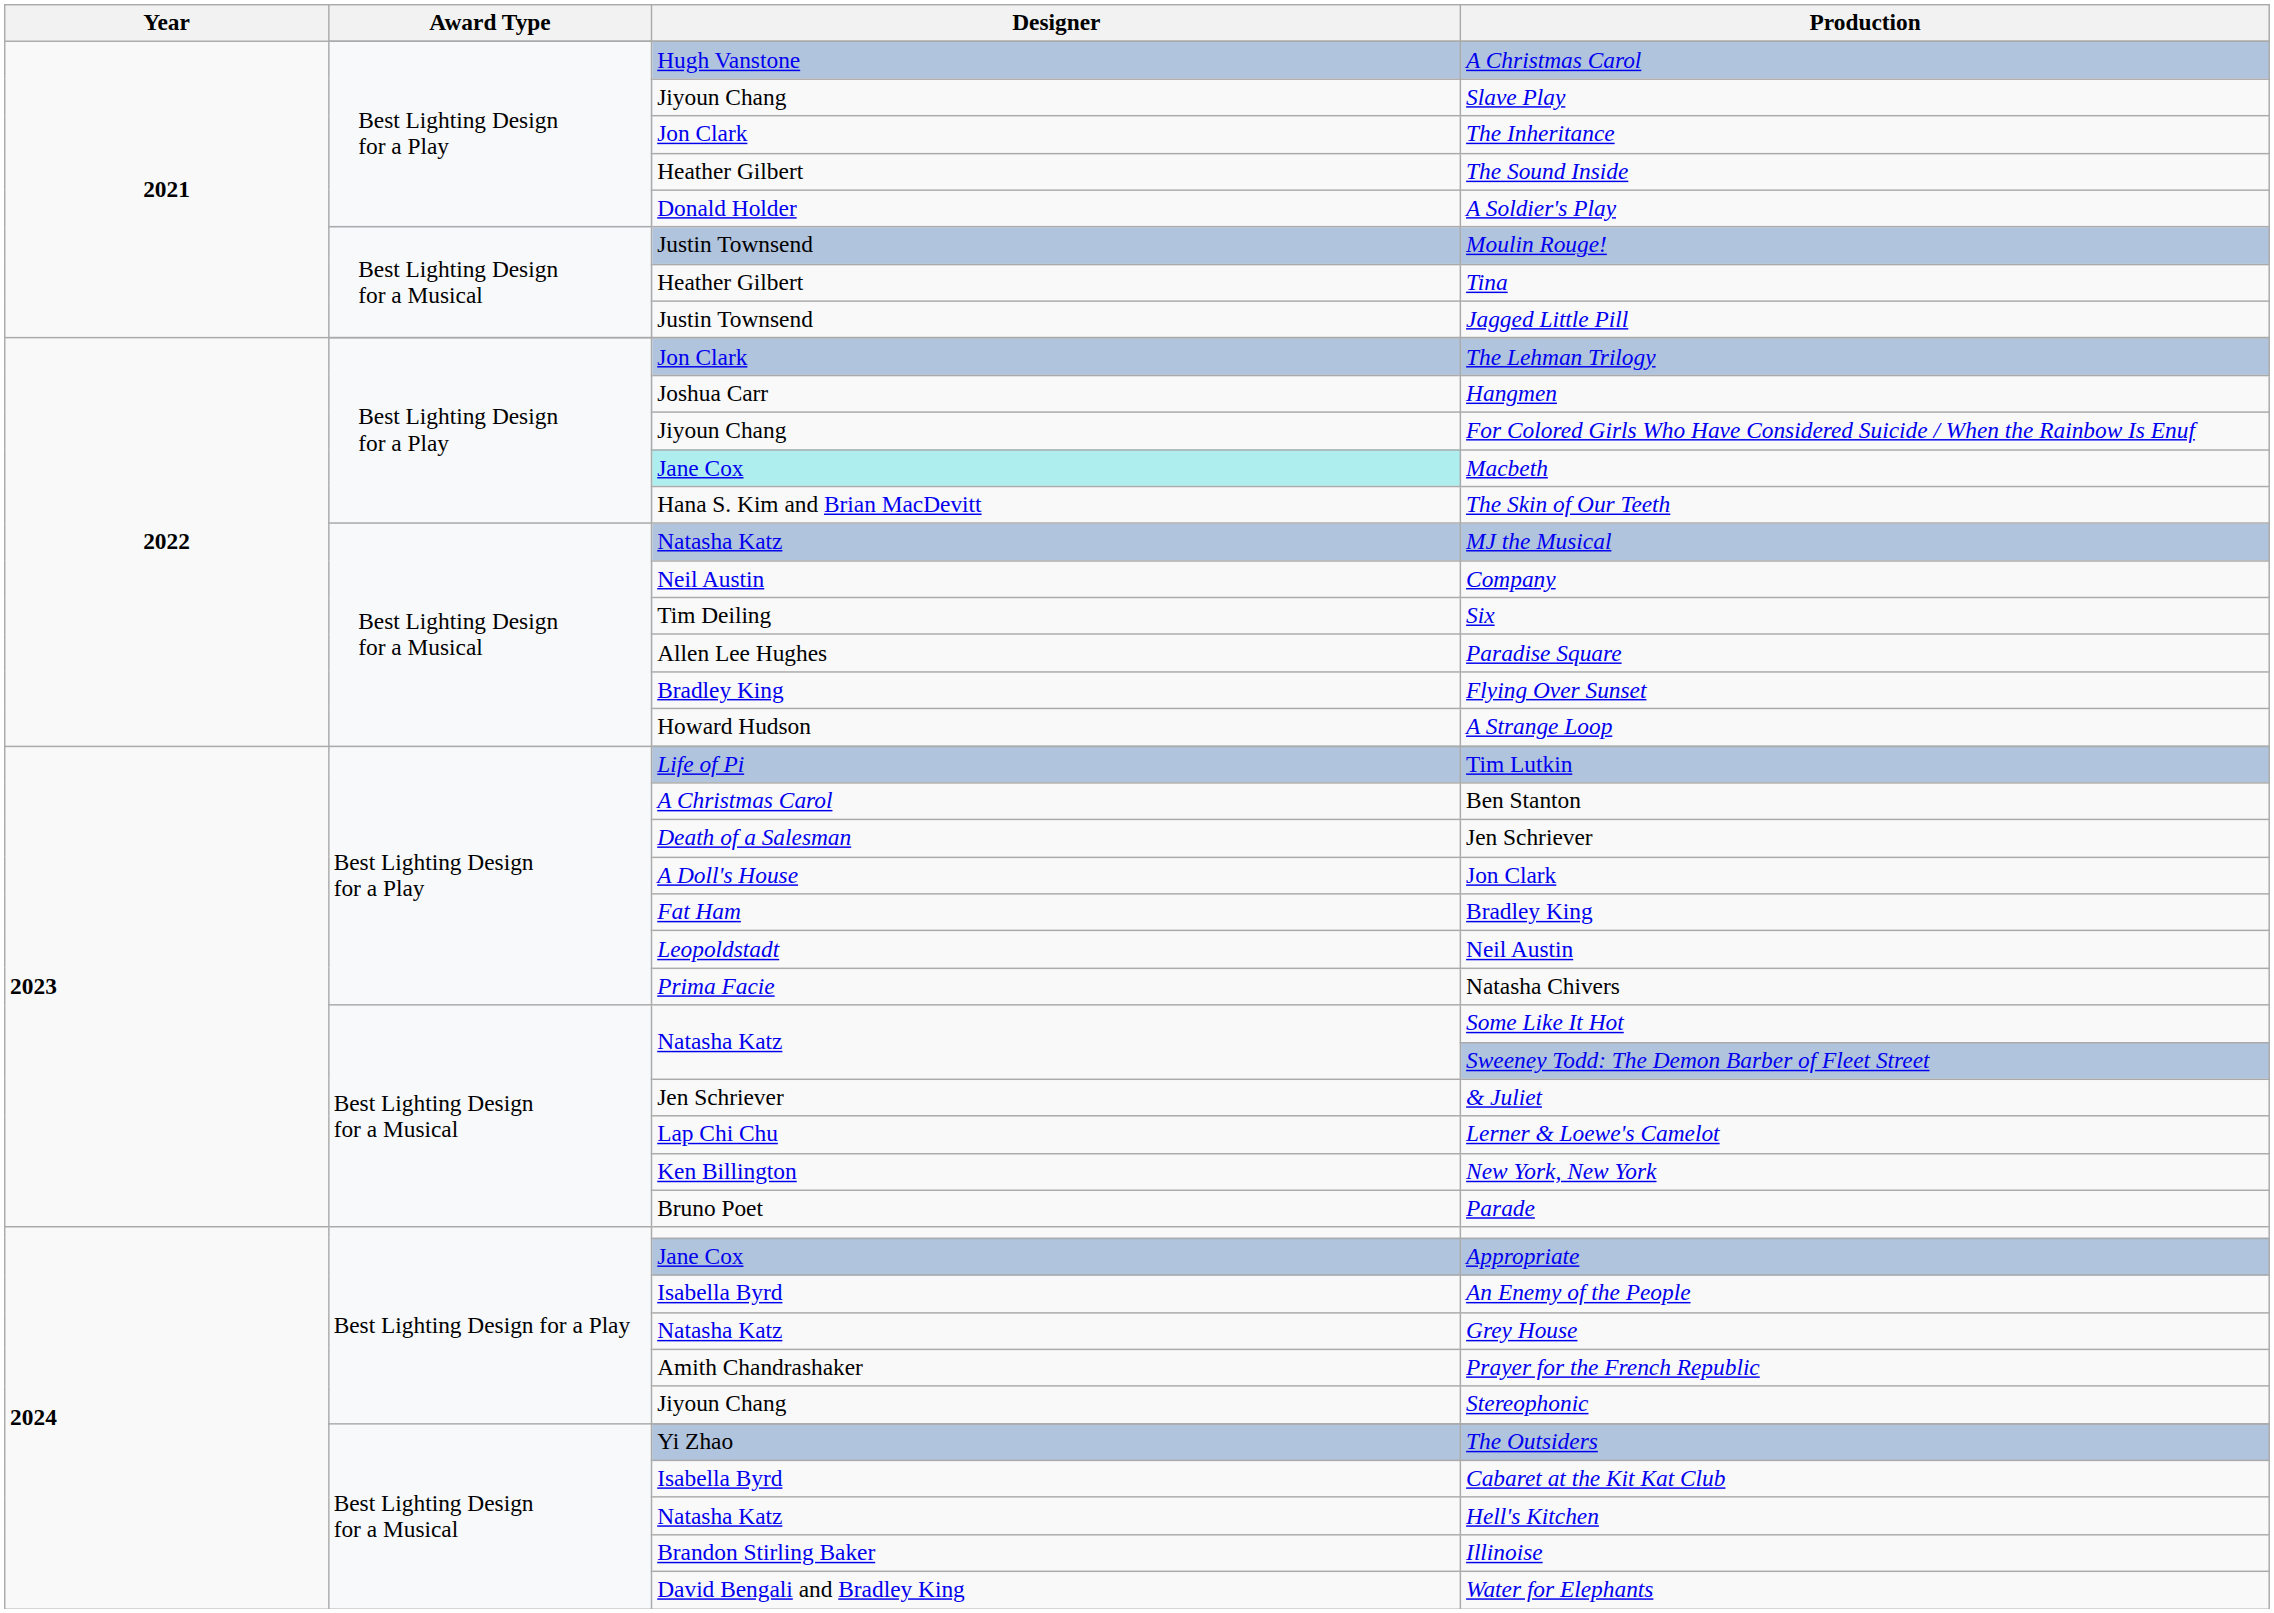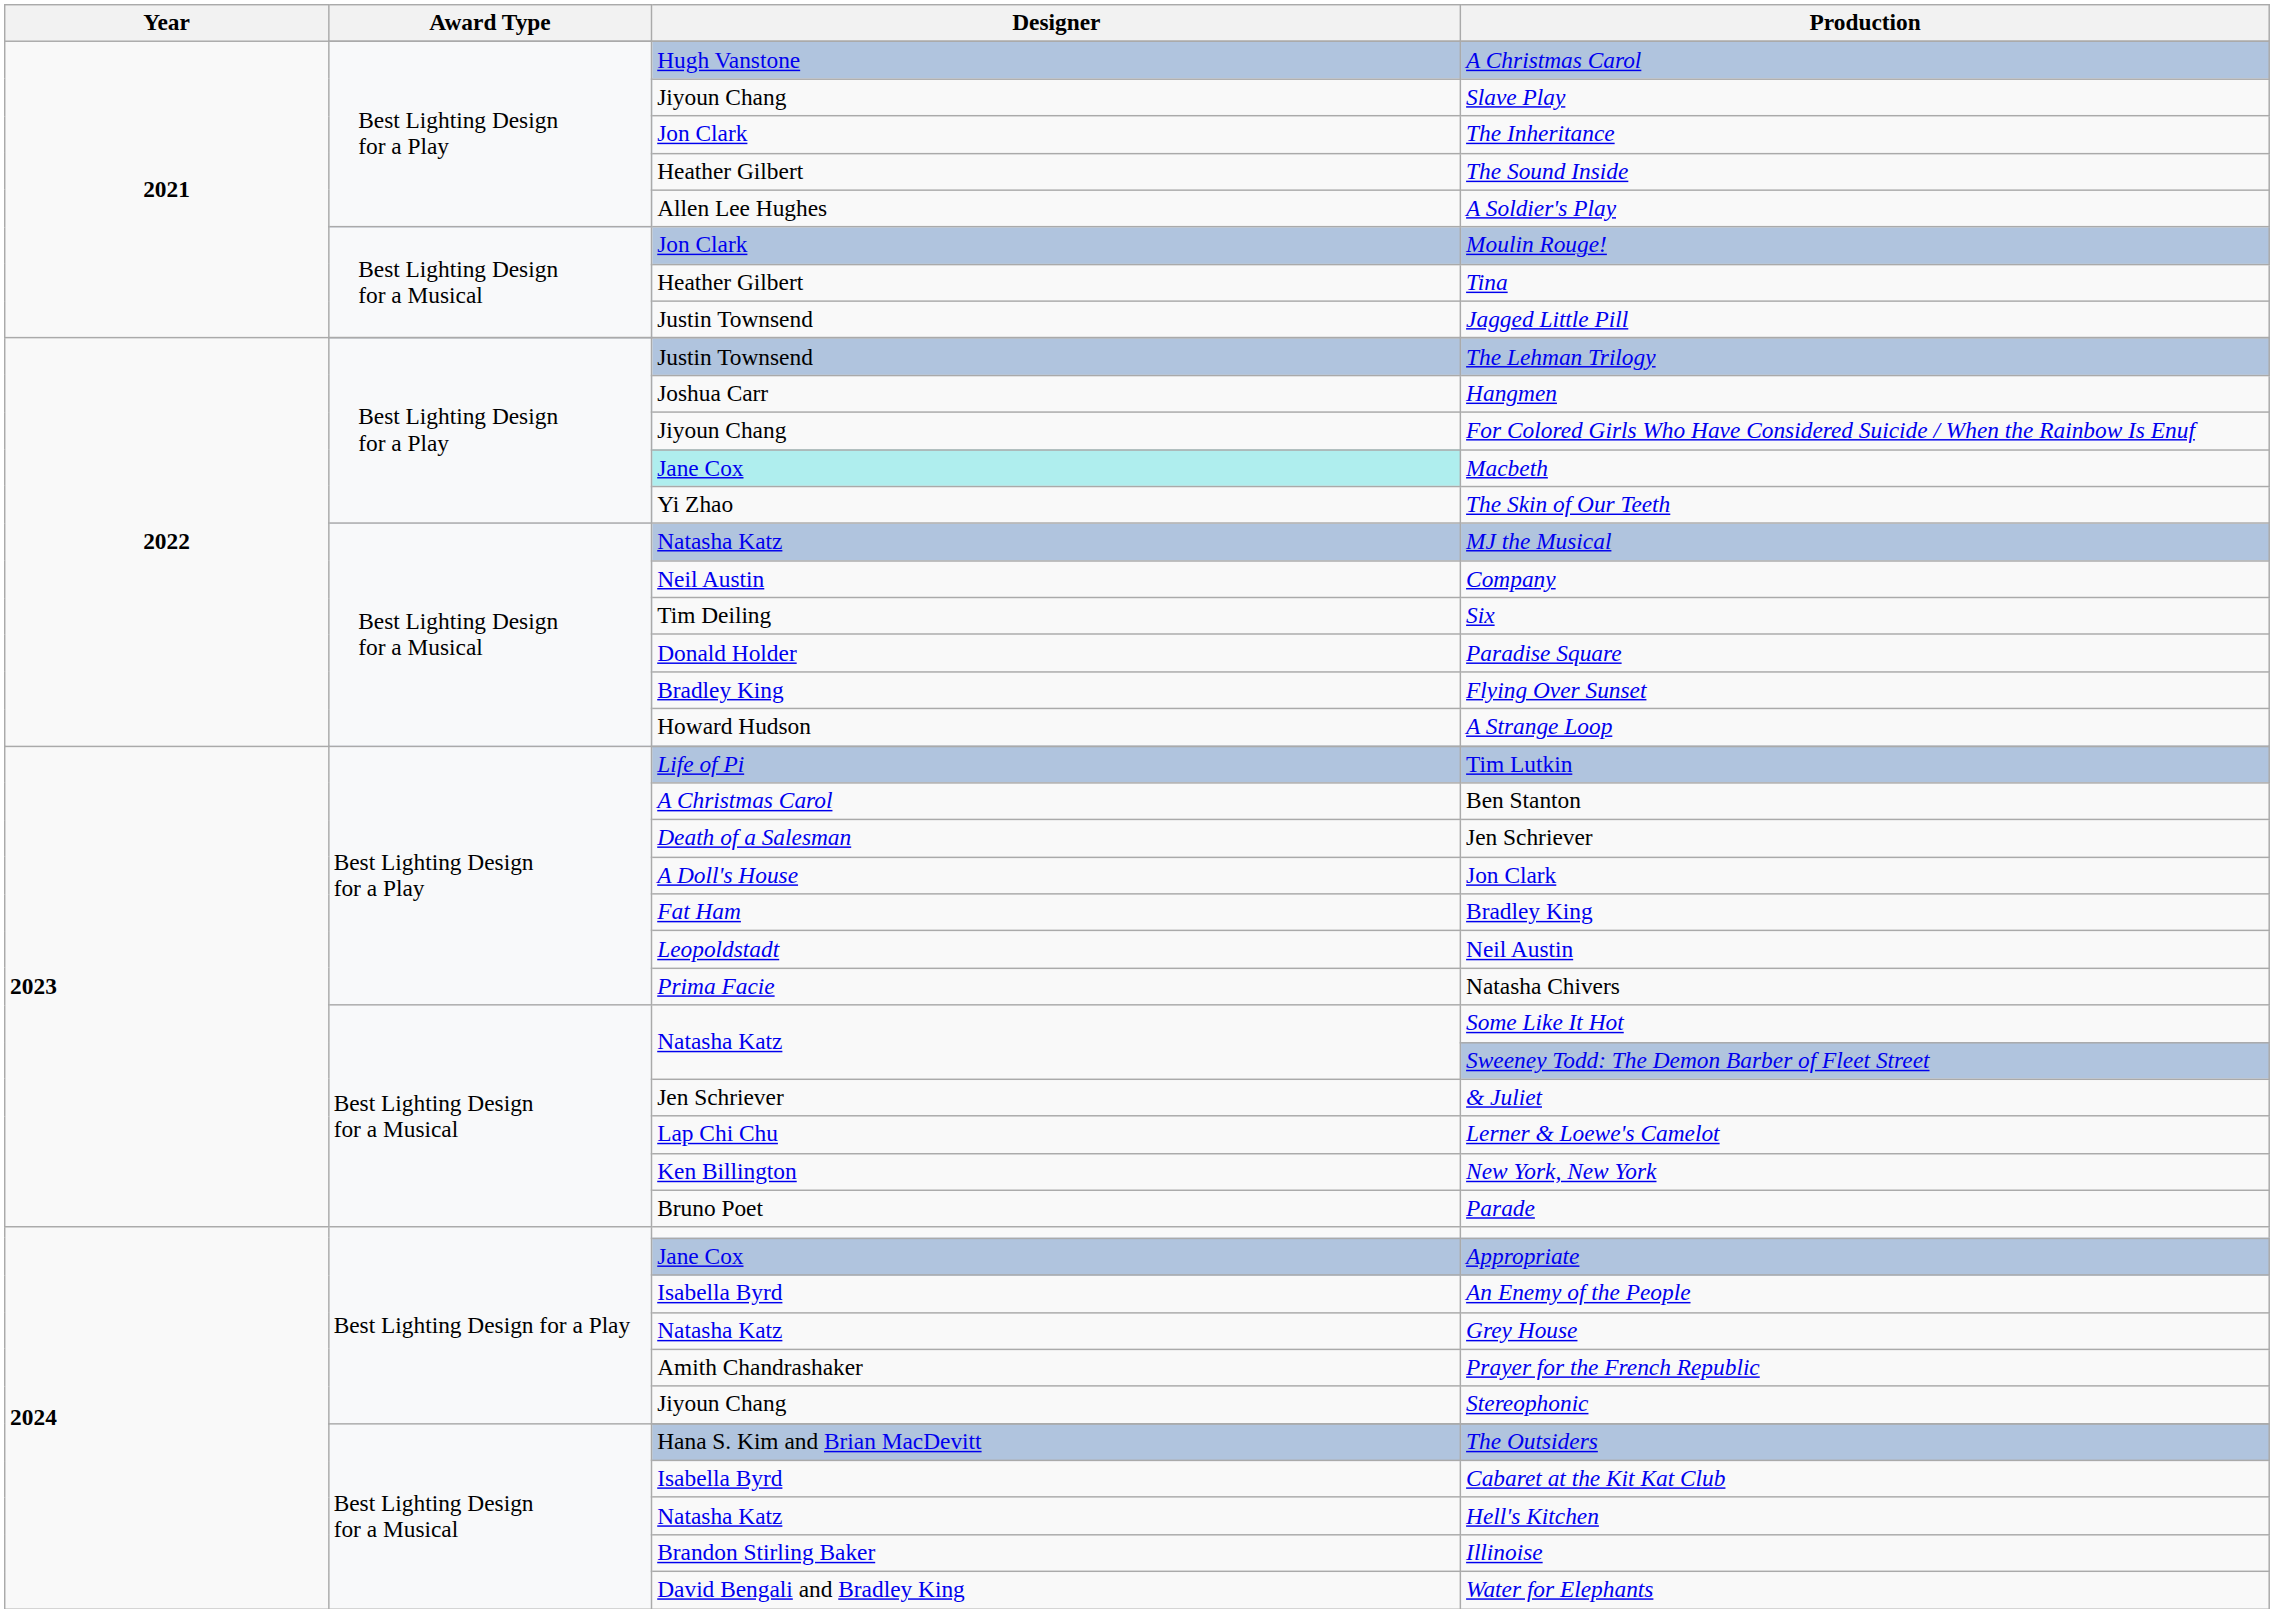(727, 208) Donald Holder -> (742, 208) Allen Lee Hughes
(735, 245) Justin Townsend -> (702, 245) Jon Clark
(702, 356) Jon Clark -> (735, 356) Justin Townsend
(819, 504) Hana S. Kim and Brian MacDevitt -> (695, 504) Yi Zhao
(742, 652) Allen Lee Hughes -> (727, 652) Donald Holder
(695, 1441) Yi Zhao -> (819, 1441) Hana S. Kim and Brian MacDevitt
